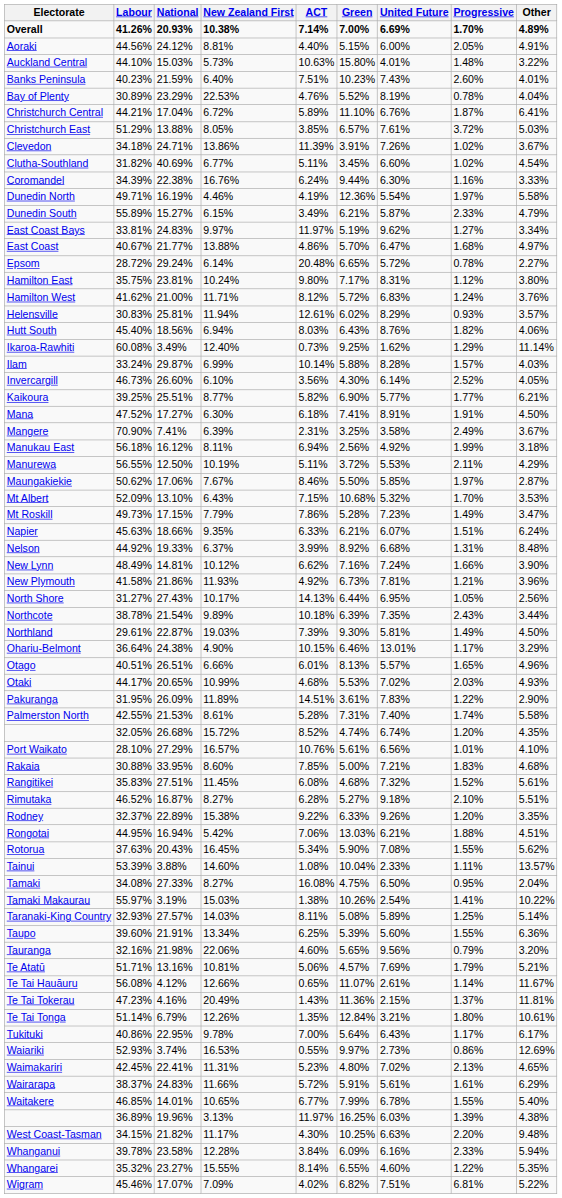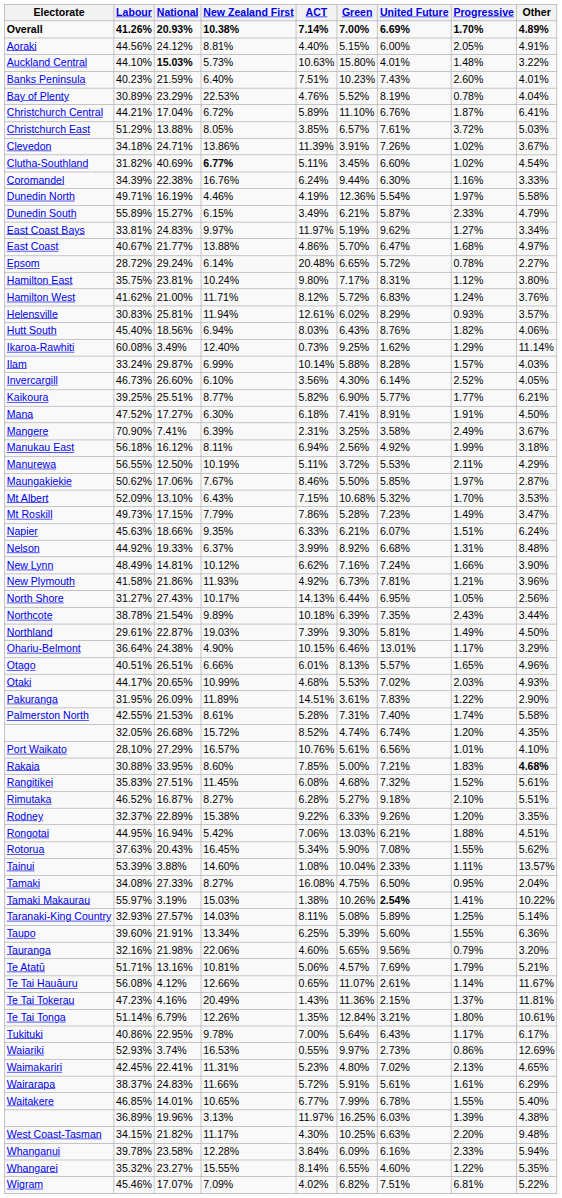(175, 63) normal -> (175, 63) bold
(218, 163) normal -> (218, 163) bold
(534, 766) normal -> (534, 766) bold
(395, 900) normal -> (395, 900) bold
